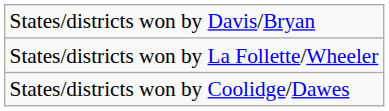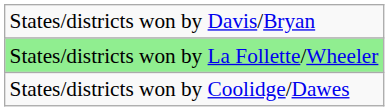(194, 55) no background -> (194, 55) lightgreen background
